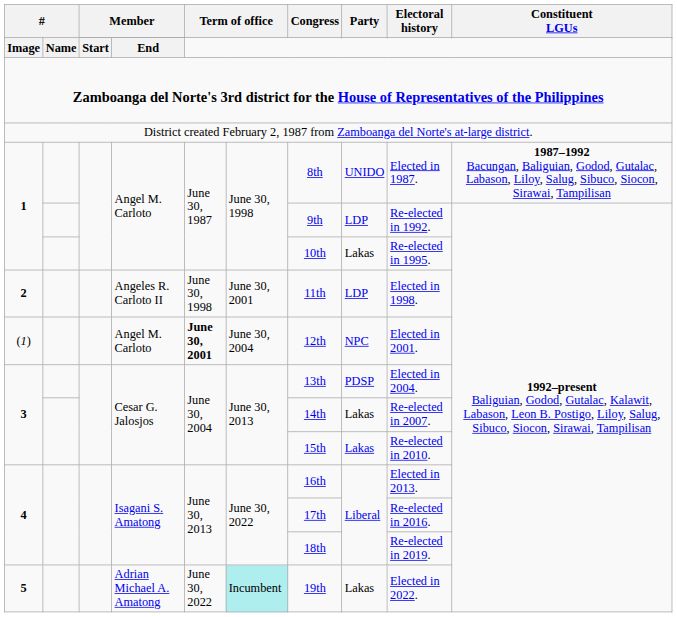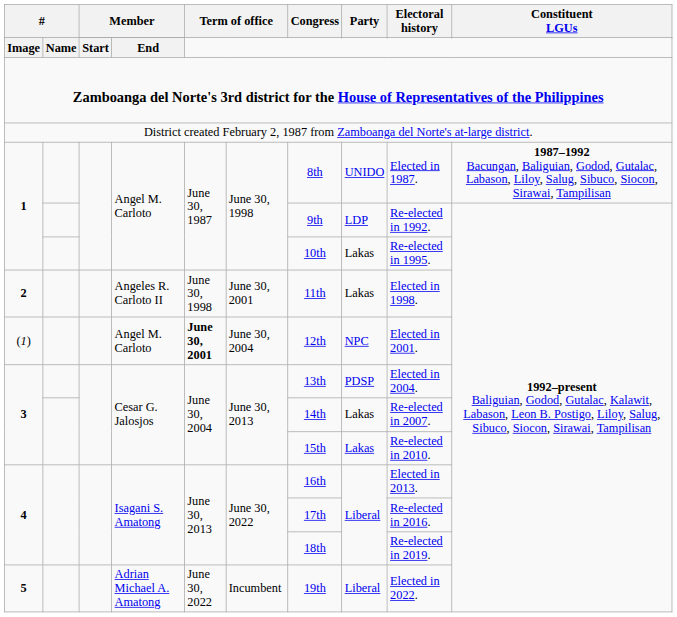(356, 293) LDP -> (359, 293) Lakas
(255, 588) paleturquoise background -> (255, 588) no background
(359, 588) Lakas -> (363, 588) Liberal
